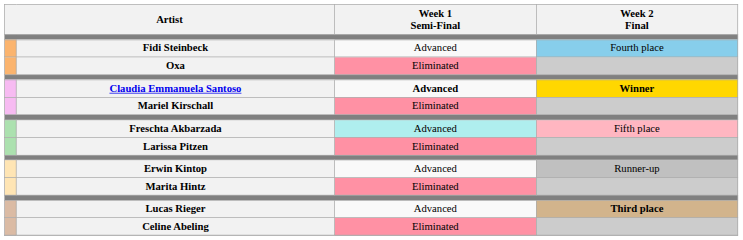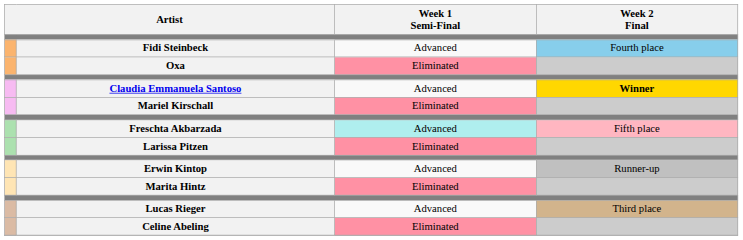(435, 88) bold -> (435, 88) normal
(637, 209) bold -> (637, 209) normal
